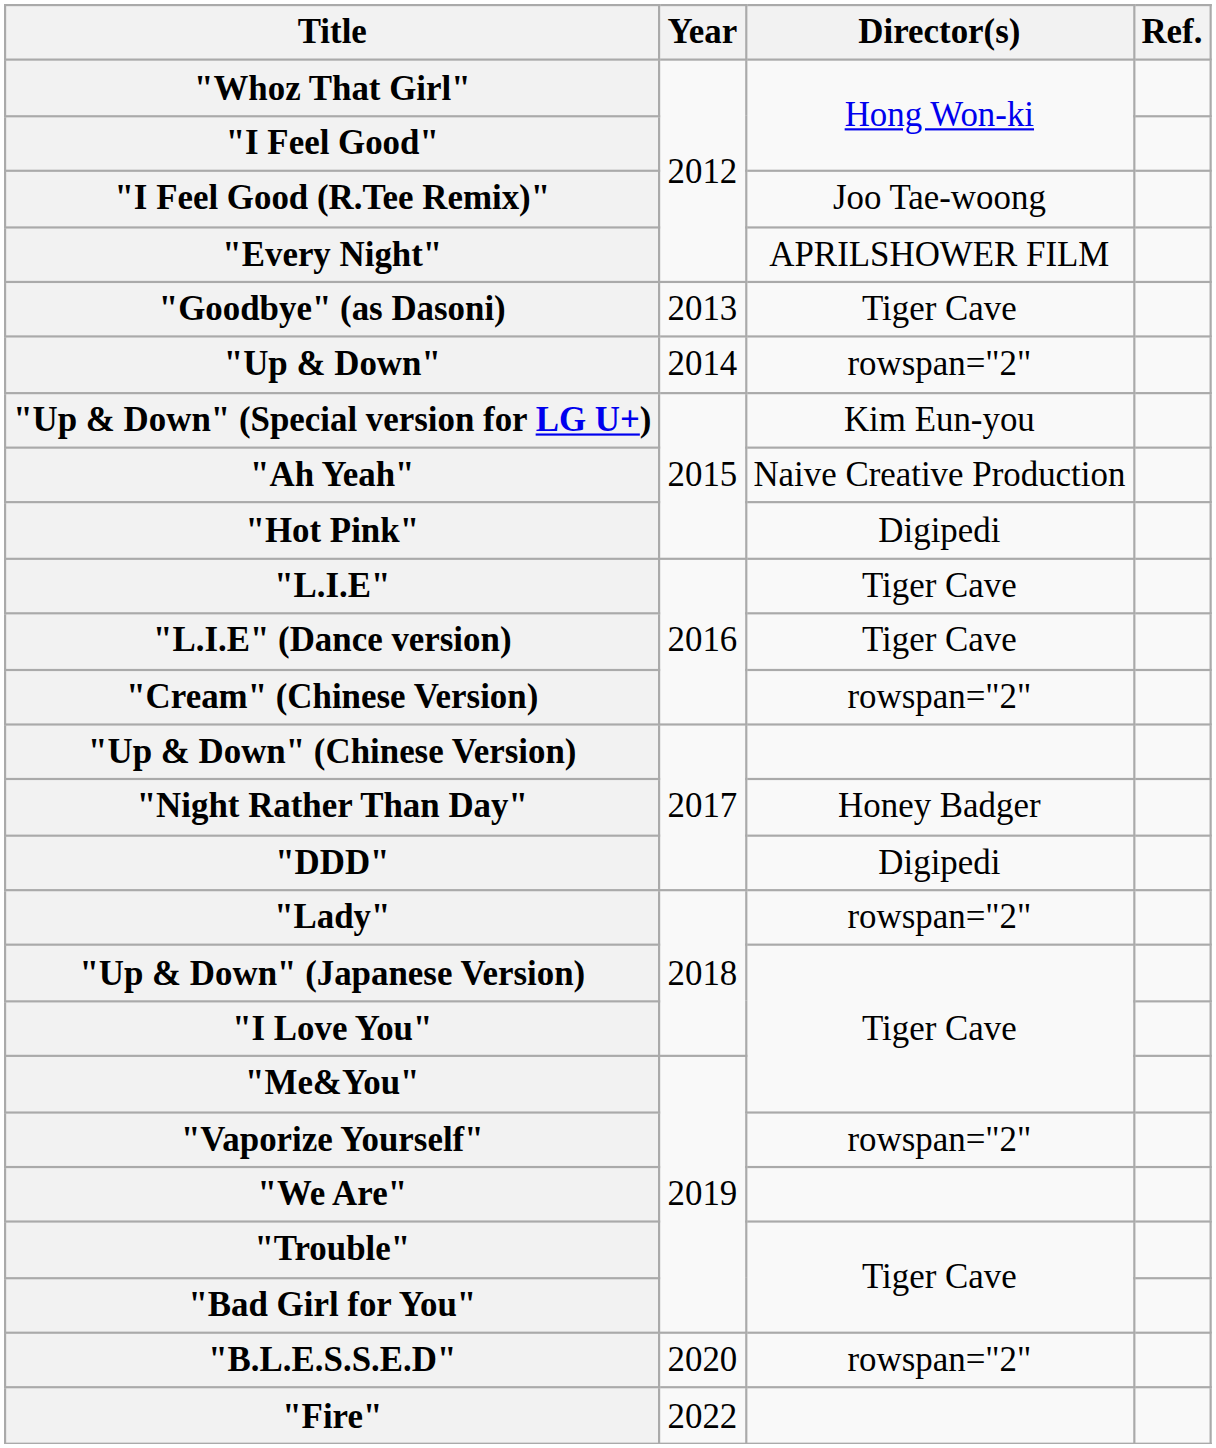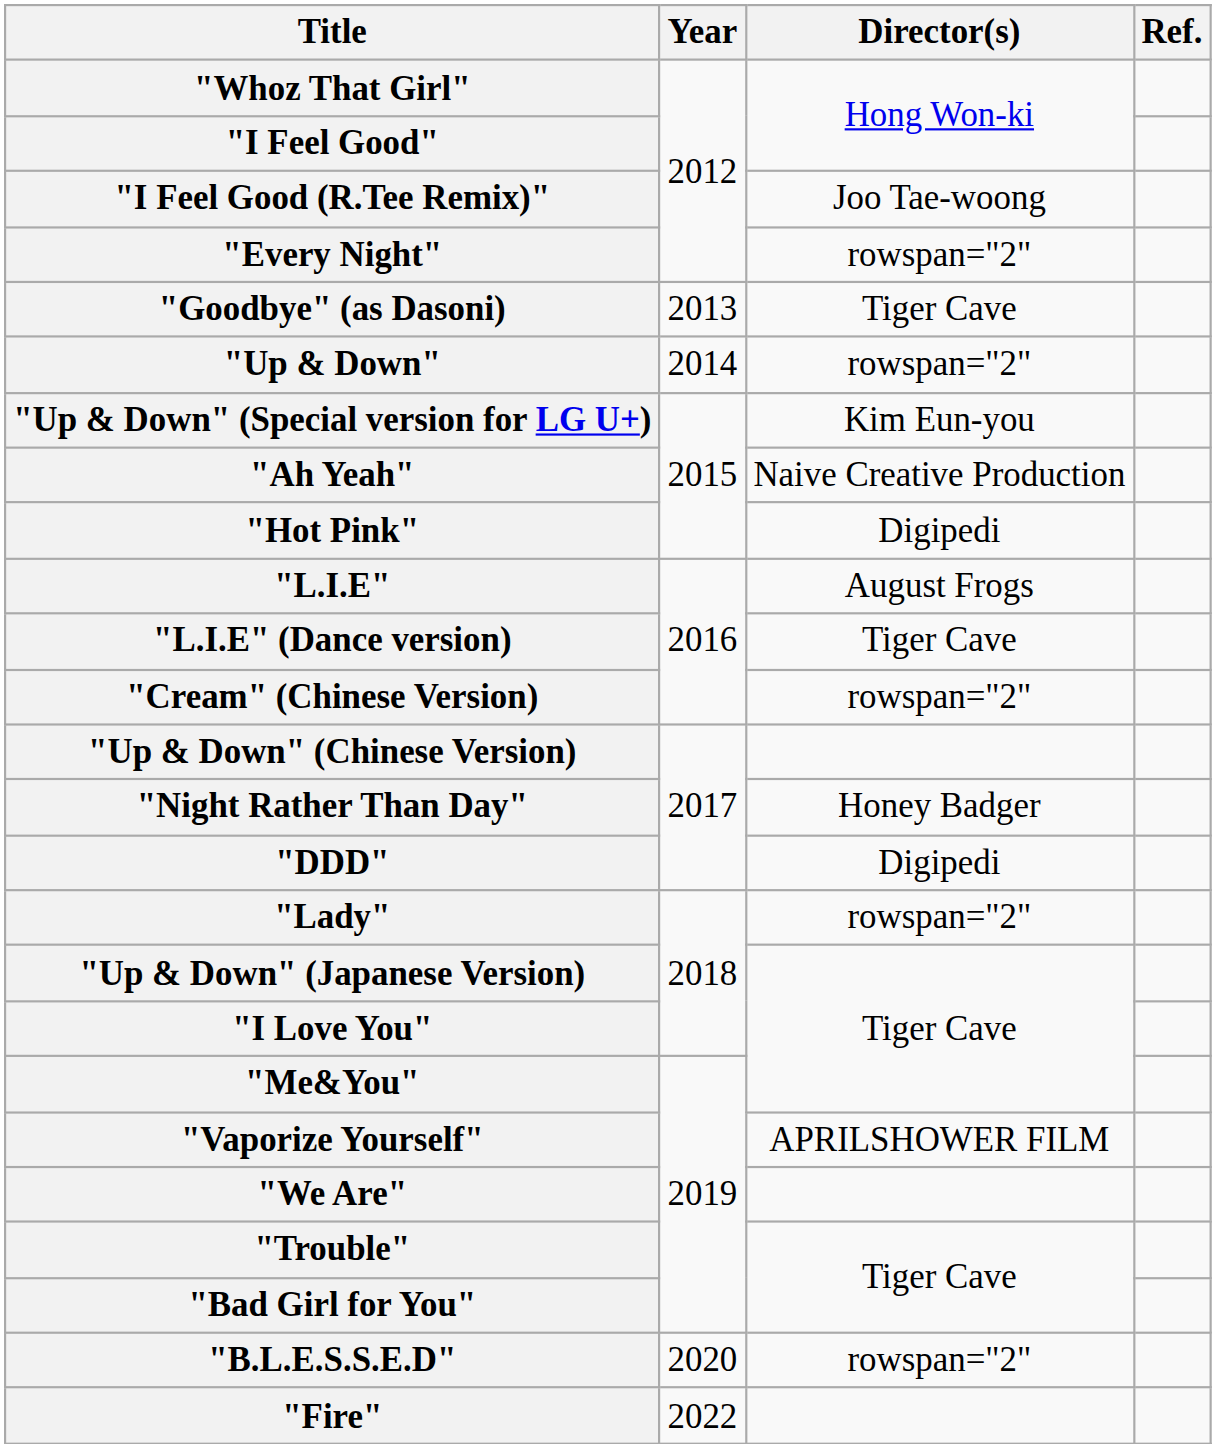(939, 253) APRILSHOWER FILM -> (939, 253) rowspan="2"
(939, 585) Tiger Cave -> (939, 585) August Frogs
(939, 1138) rowspan="2" -> (939, 1138) APRILSHOWER FILM
